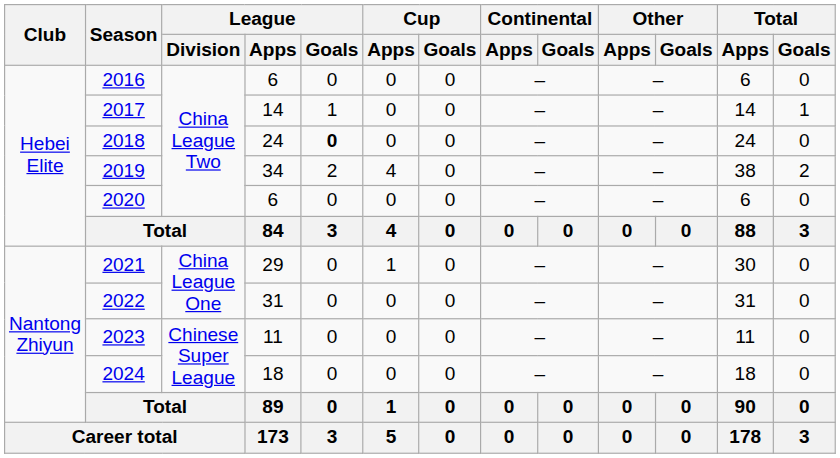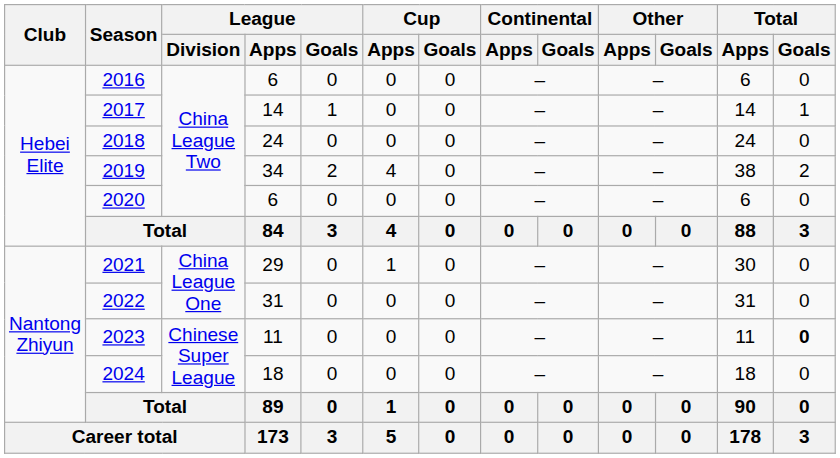(332, 140) bold -> (332, 140) normal
(804, 337) normal -> (804, 337) bold
